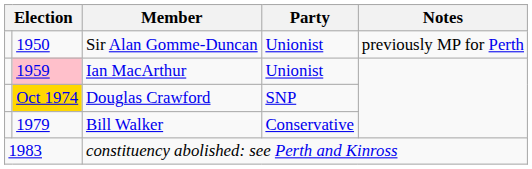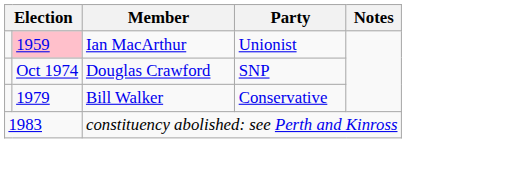- row: (172, 44)
(47, 97) gold background -> (47, 71) no background
